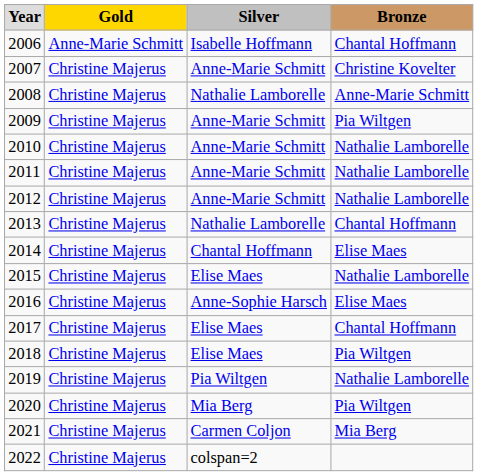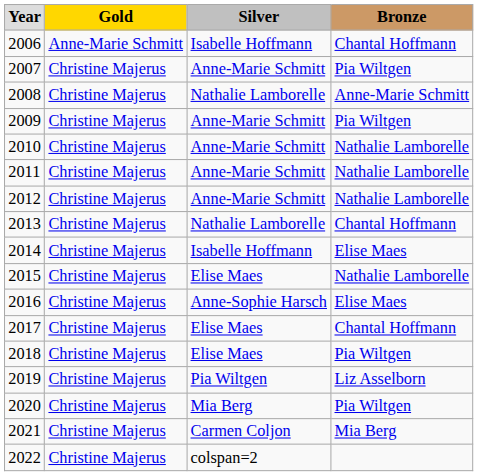(395, 69) Christine Kovelter -> (373, 69) Pia Wiltgen
(251, 250) Chantal Hoffmann -> (251, 250) Isabelle Hoffmann
(402, 379) Nathalie Lamborelle -> (380, 379) Liz Asselborn
